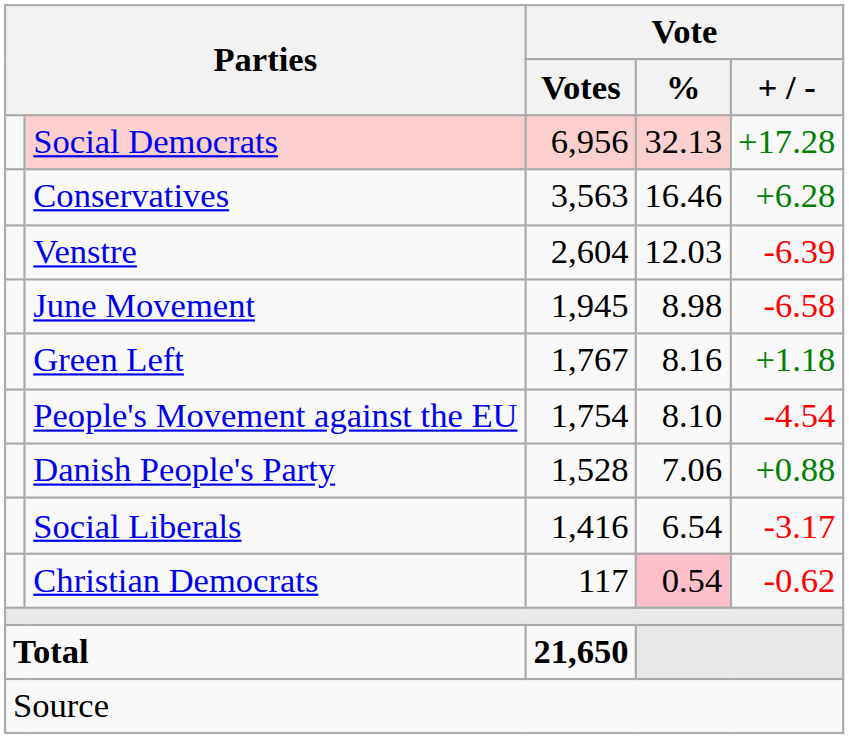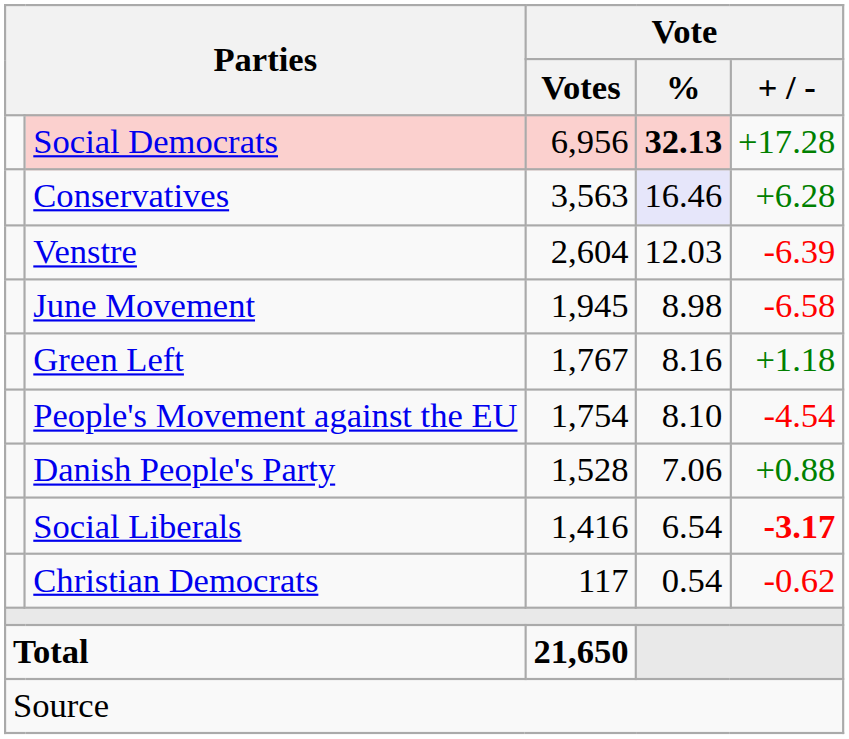(683, 141) normal -> (683, 141) bold
(683, 196) no background -> (683, 196) lavender background
(799, 525) normal -> (799, 525) bold
(692, 580) pink background -> (692, 580) no background
